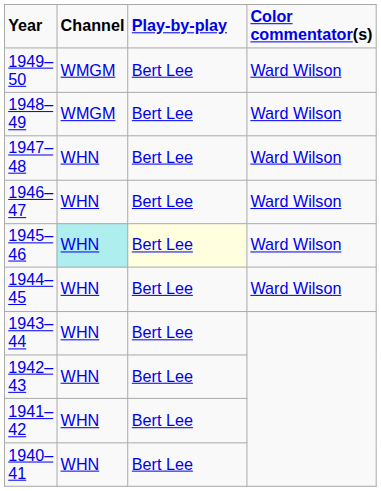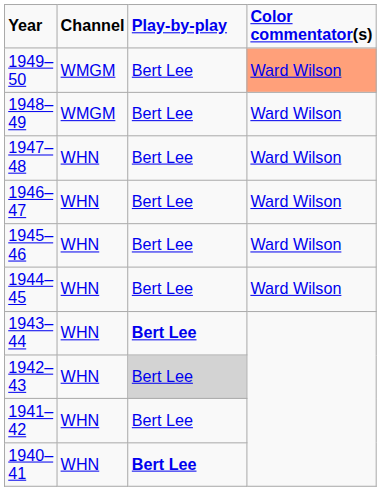(296, 70) no background -> (296, 70) lightsalmon background
(80, 245) paleturquoise background -> (80, 245) no background
(162, 245) lightyellow background -> (162, 245) no background
(162, 333) normal -> (164, 333) bold
(162, 376) no background -> (162, 376) lightgrey background
(162, 464) normal -> (164, 464) bold
